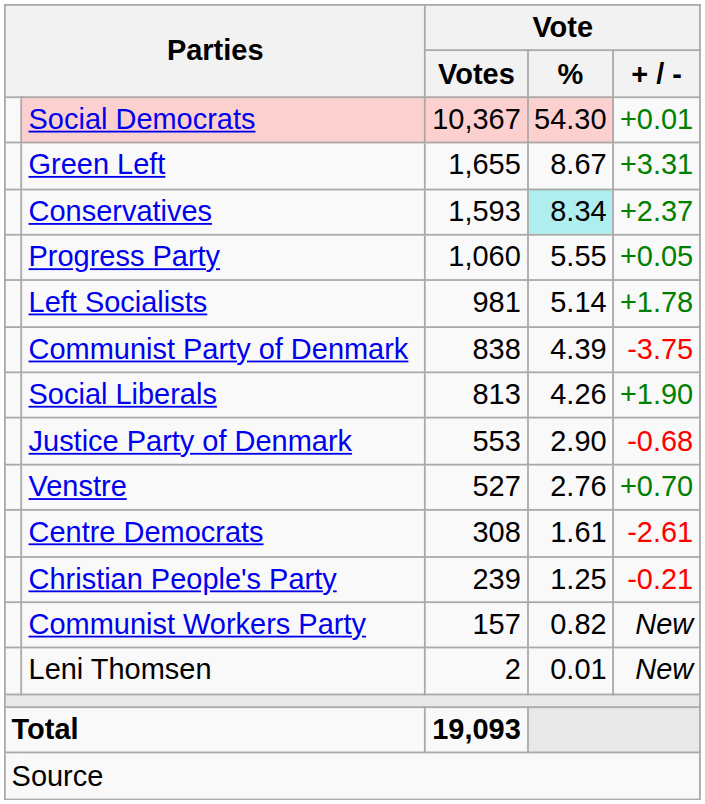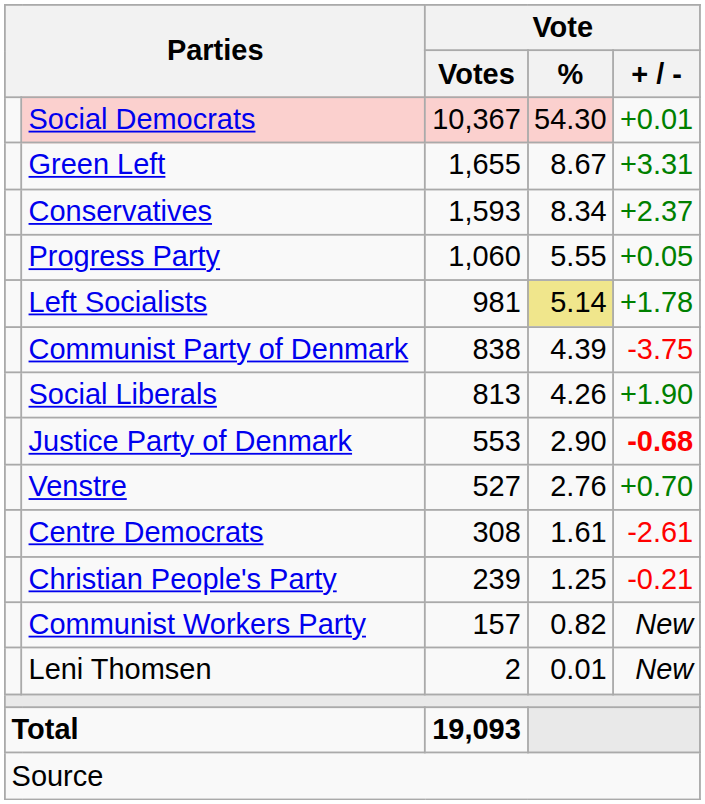(578, 211) paleturquoise background -> (578, 211) no background
(578, 303) no background -> (578, 303) khaki background
(660, 440) normal -> (660, 440) bold
